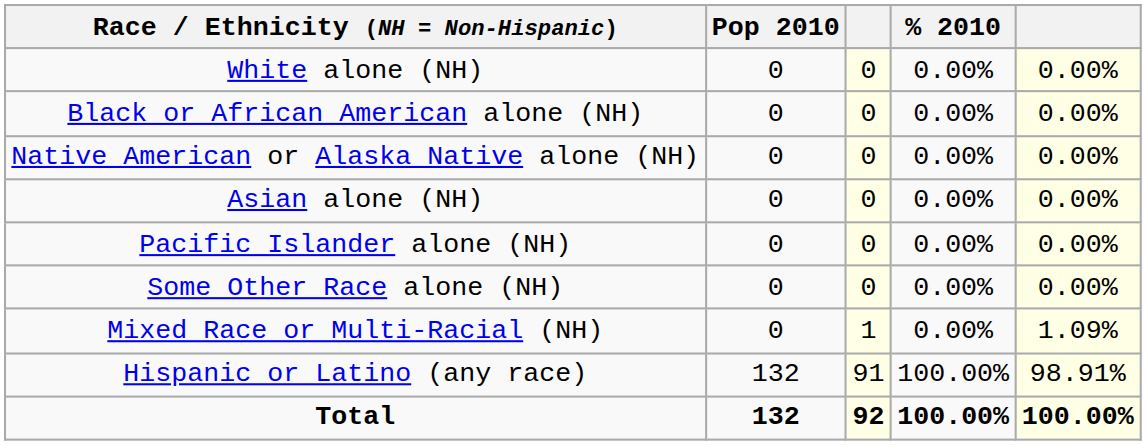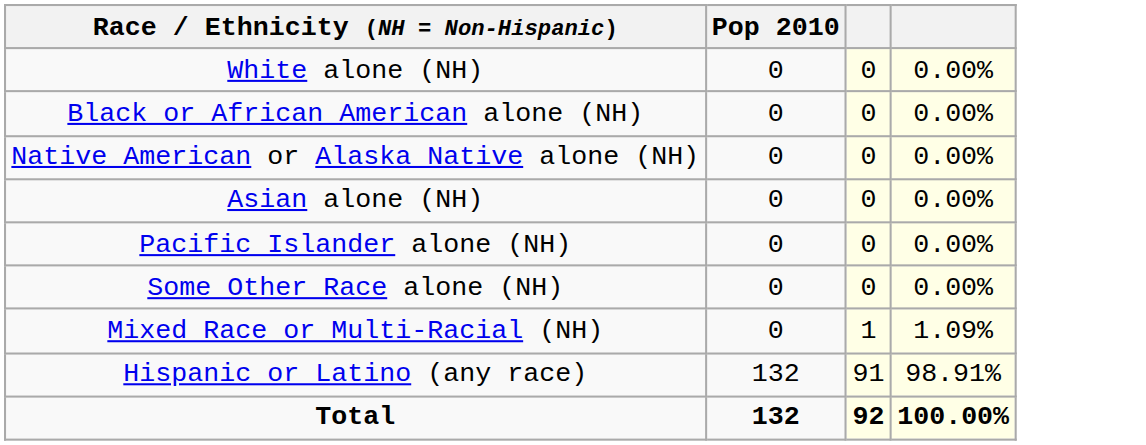- column: (953, 27)
